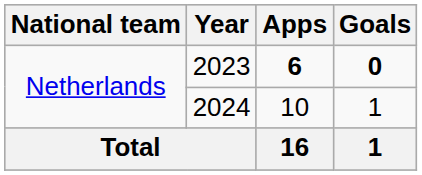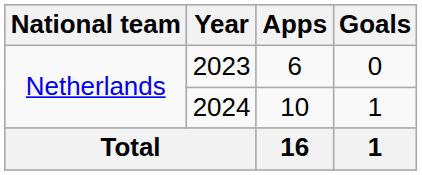(295, 66) bold -> (295, 66) normal
(375, 66) bold -> (375, 66) normal
